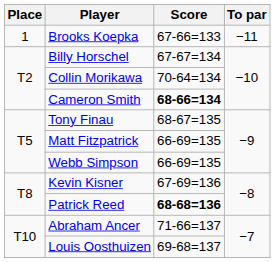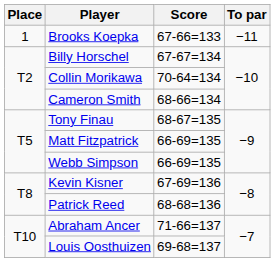(189, 99) bold -> (189, 99) normal
(189, 204) bold -> (189, 204) normal
